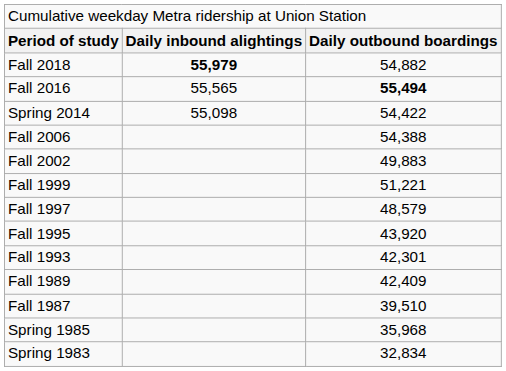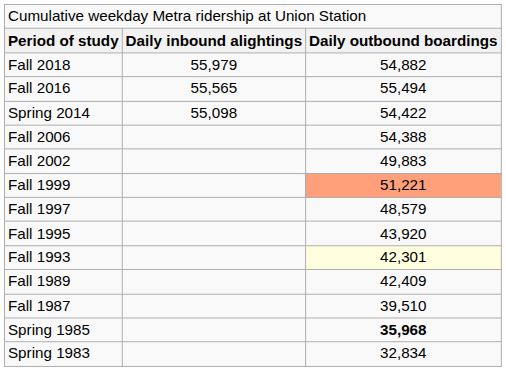(214, 64) bold -> (214, 64) normal
(403, 88) bold -> (403, 88) normal
(403, 185) no background -> (403, 185) lightsalmon background
(403, 257) no background -> (403, 257) lightyellow background
(403, 329) normal -> (403, 329) bold
